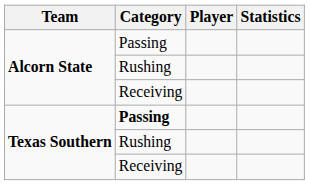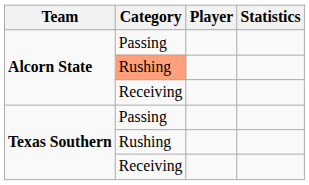(145, 67) no background -> (145, 67) lightsalmon background
(144, 117) bold -> (143, 117) normal
